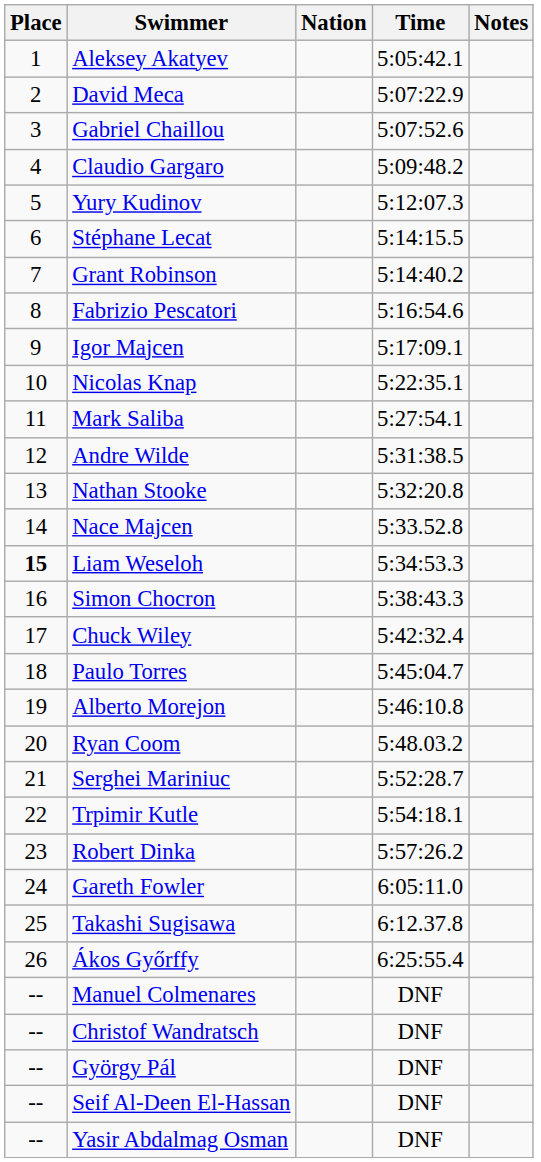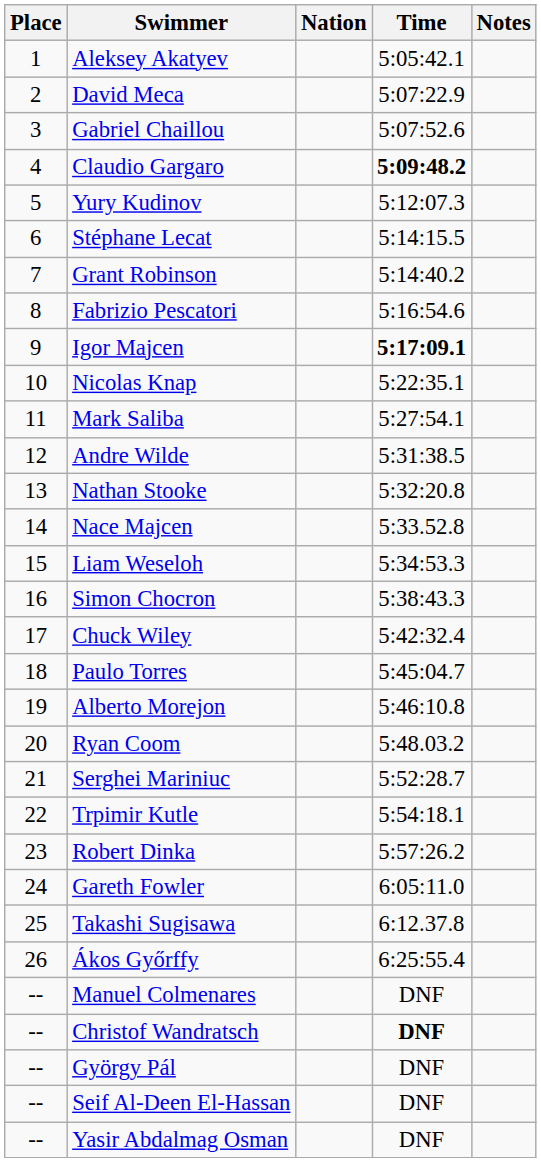(420, 166) normal -> (422, 166) bold
(420, 346) normal -> (422, 346) bold
(36, 563) bold -> (36, 563) normal
(420, 1031) normal -> (422, 1031) bold
